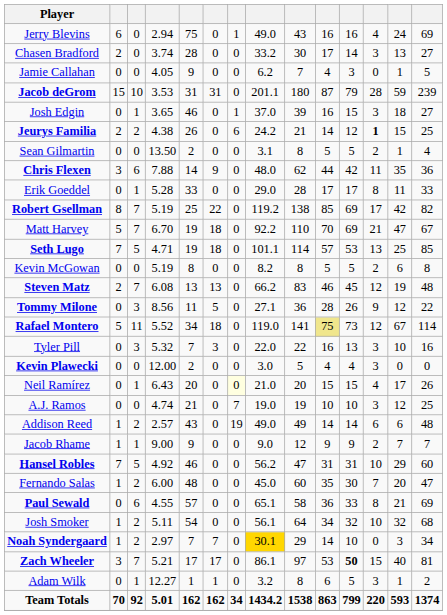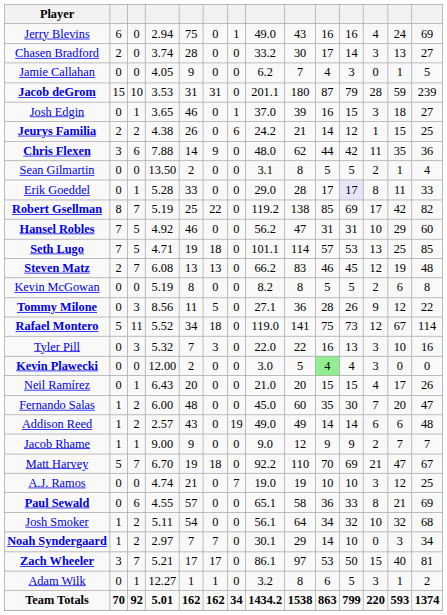(376, 131) bold -> (376, 131) normal
rows swapped: (57, 170) <-> (57, 151)
(351, 190) no background -> (351, 190) lavender background
rows swapped: (57, 229) <-> (57, 463)
rows swapped: (57, 287) <-> (57, 268)
(327, 326) khaki background -> (327, 326) no background
(327, 365) no background -> (327, 365) lightgreen background
(236, 385) lightyellow background -> (236, 385) no background
rows swapped: (57, 405) <-> (57, 483)
(265, 541) gold background -> (265, 541) no background
(351, 561) bold -> (351, 561) normal
